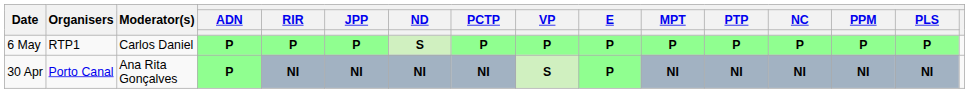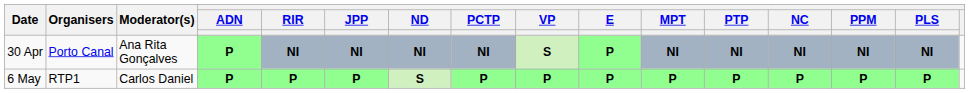rows swapped: (25, 71) <-> (24, 45)
